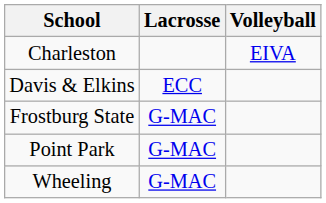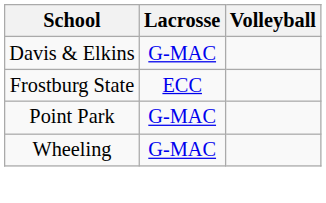- row: (72, 52)
(182, 85) ECC -> (182, 52) G-MAC
(182, 117) G-MAC -> (182, 85) ECC
